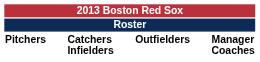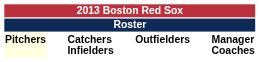(25, 39) no background -> (25, 39) lightyellow background
